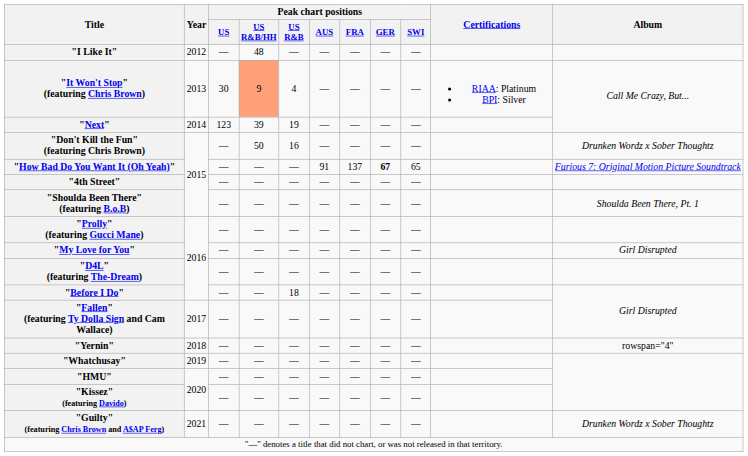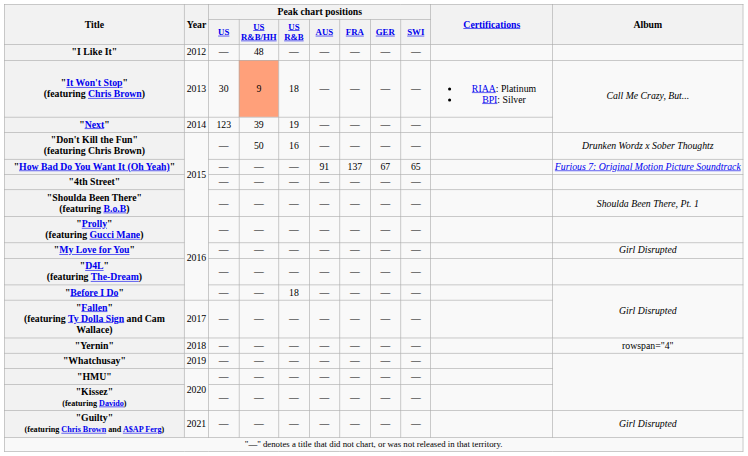(294, 88) 4 -> (294, 88) 18
(385, 166) bold -> (385, 166) normal
(648, 424) Drunken Wordz x Sober Thoughtz -> (648, 424) Girl Disrupted
